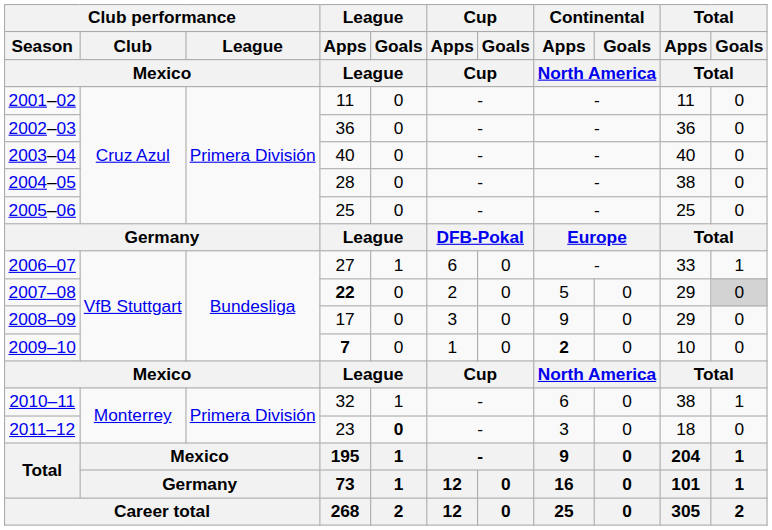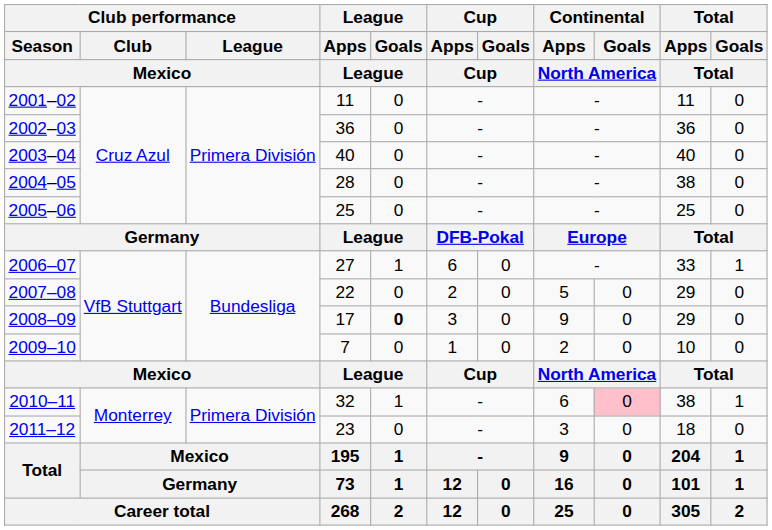(345, 292) bold -> (345, 292) normal
(739, 292) lightgrey background -> (739, 292) no background
(399, 319) normal -> (399, 319) bold
(345, 347) bold -> (345, 347) normal
(564, 347) bold -> (564, 347) normal
(627, 401) no background -> (627, 401) pink background
(399, 429) bold -> (399, 429) normal
